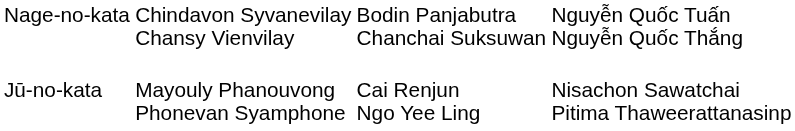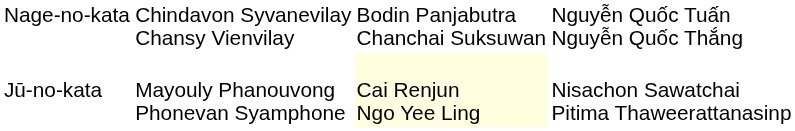(418, 101) no background -> (418, 101) lightyellow background
